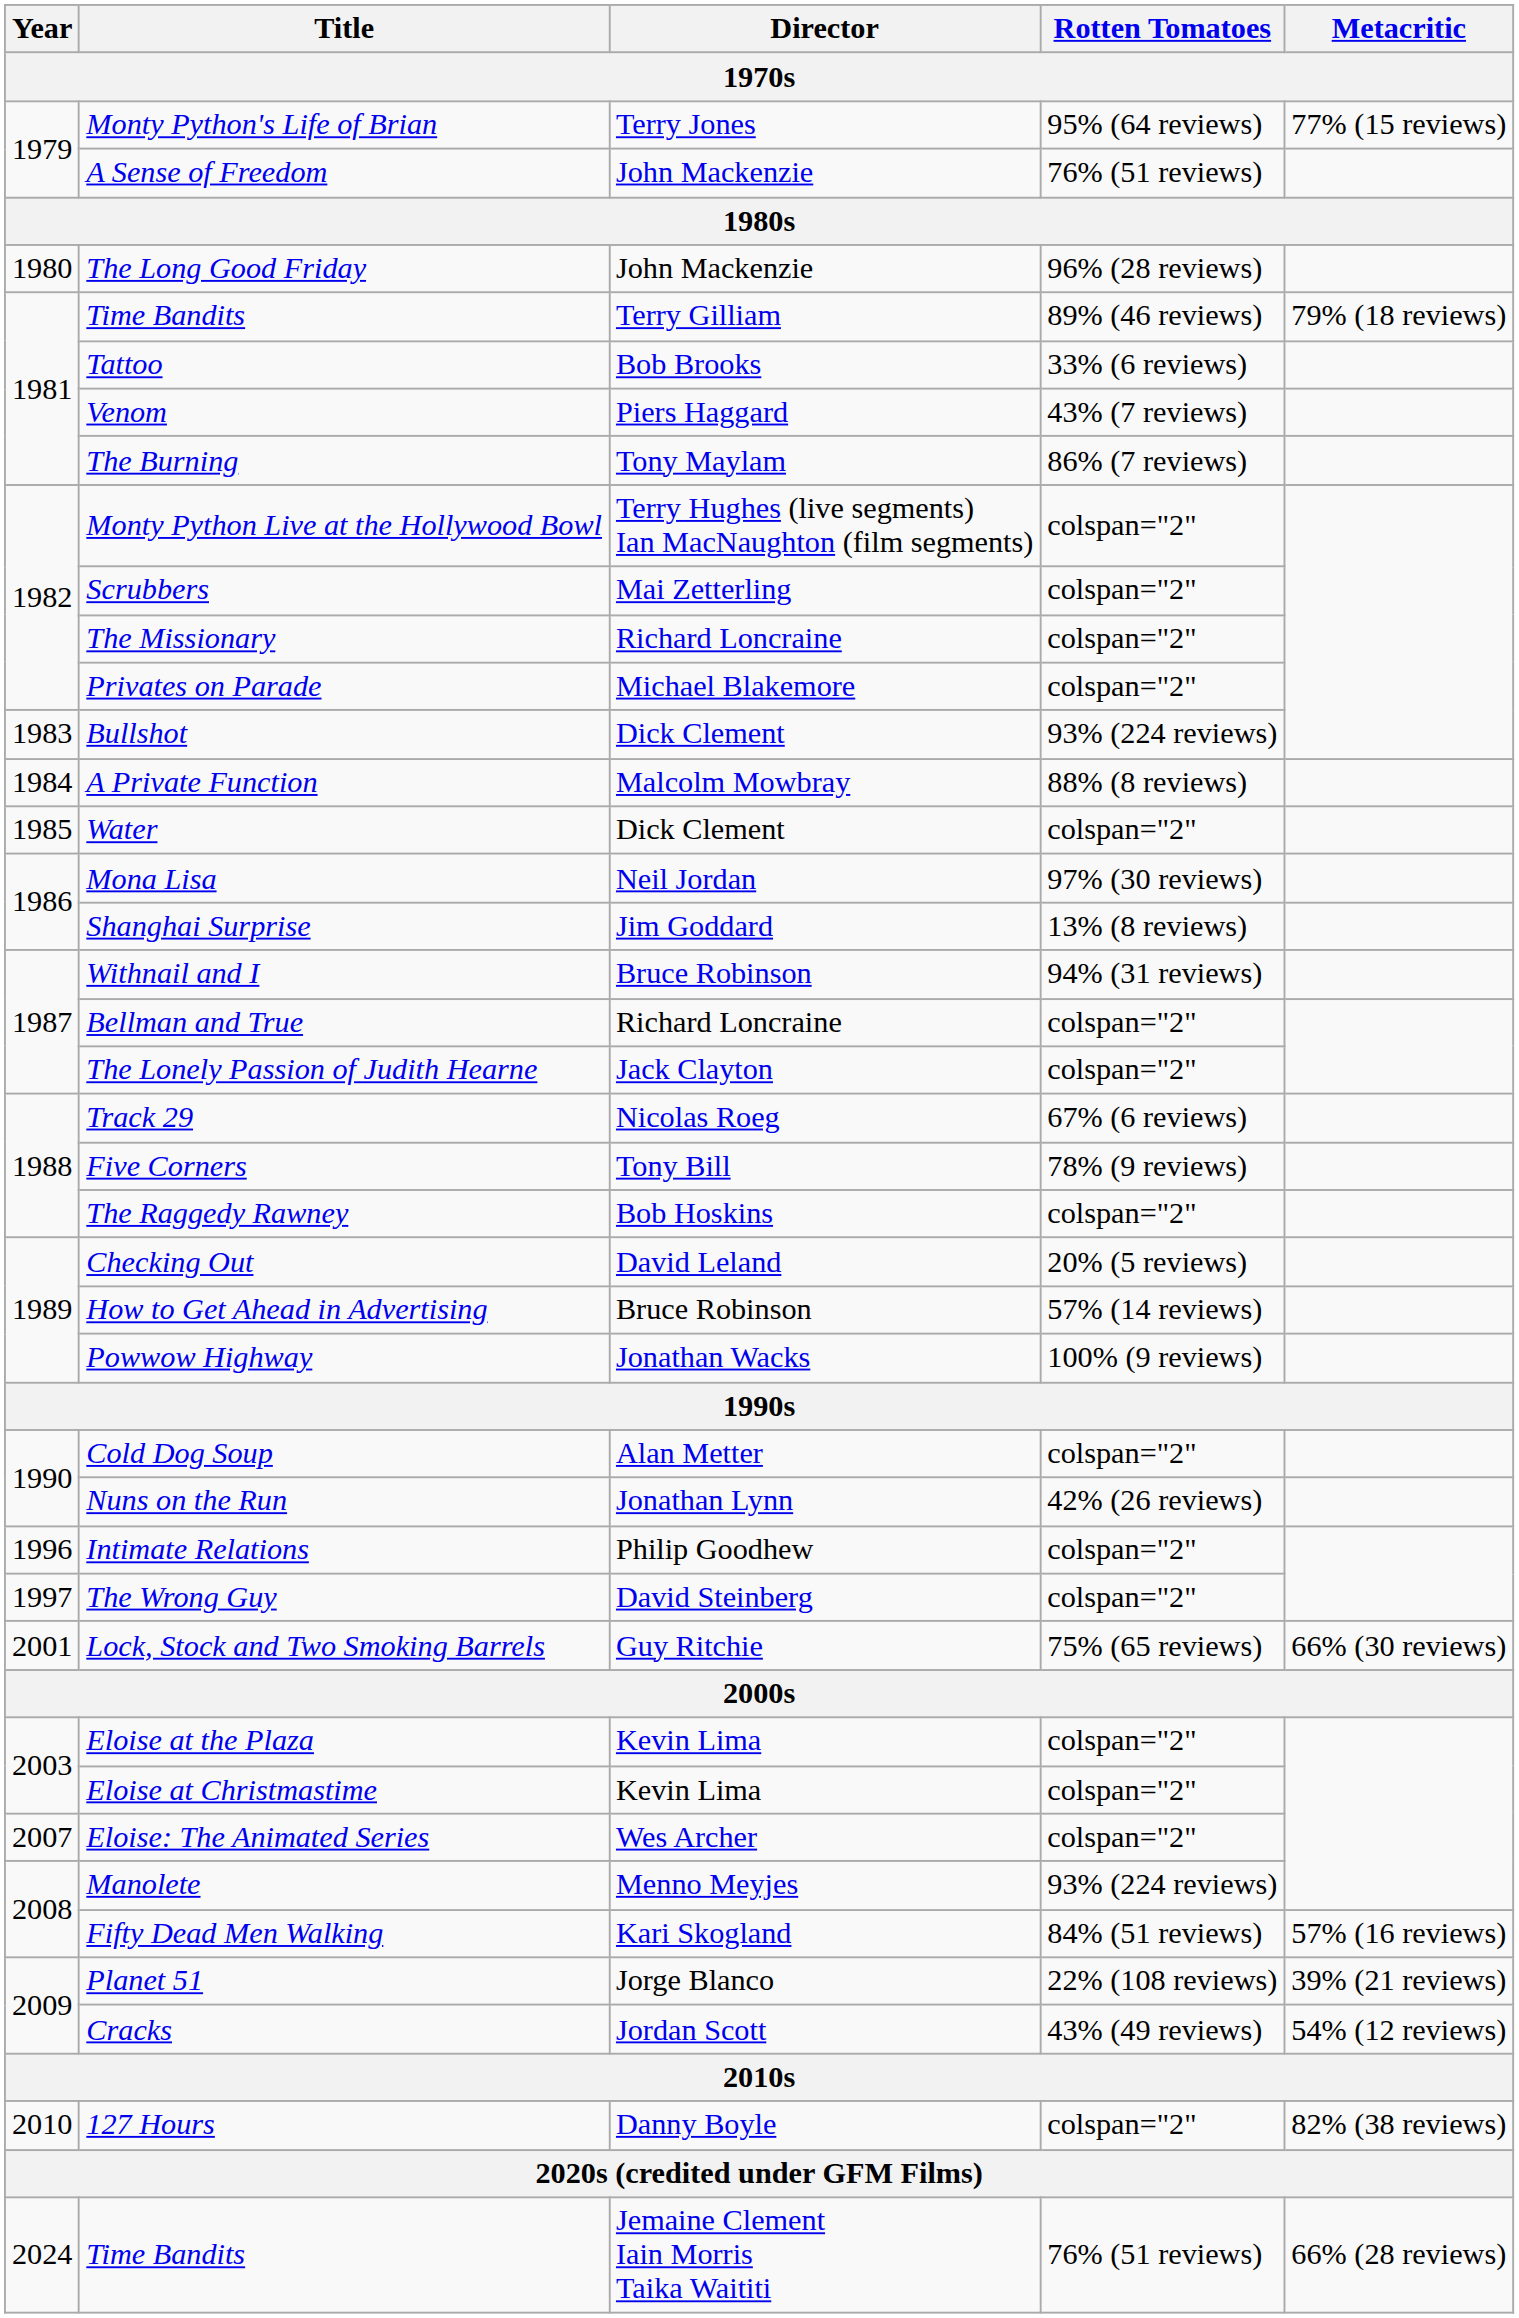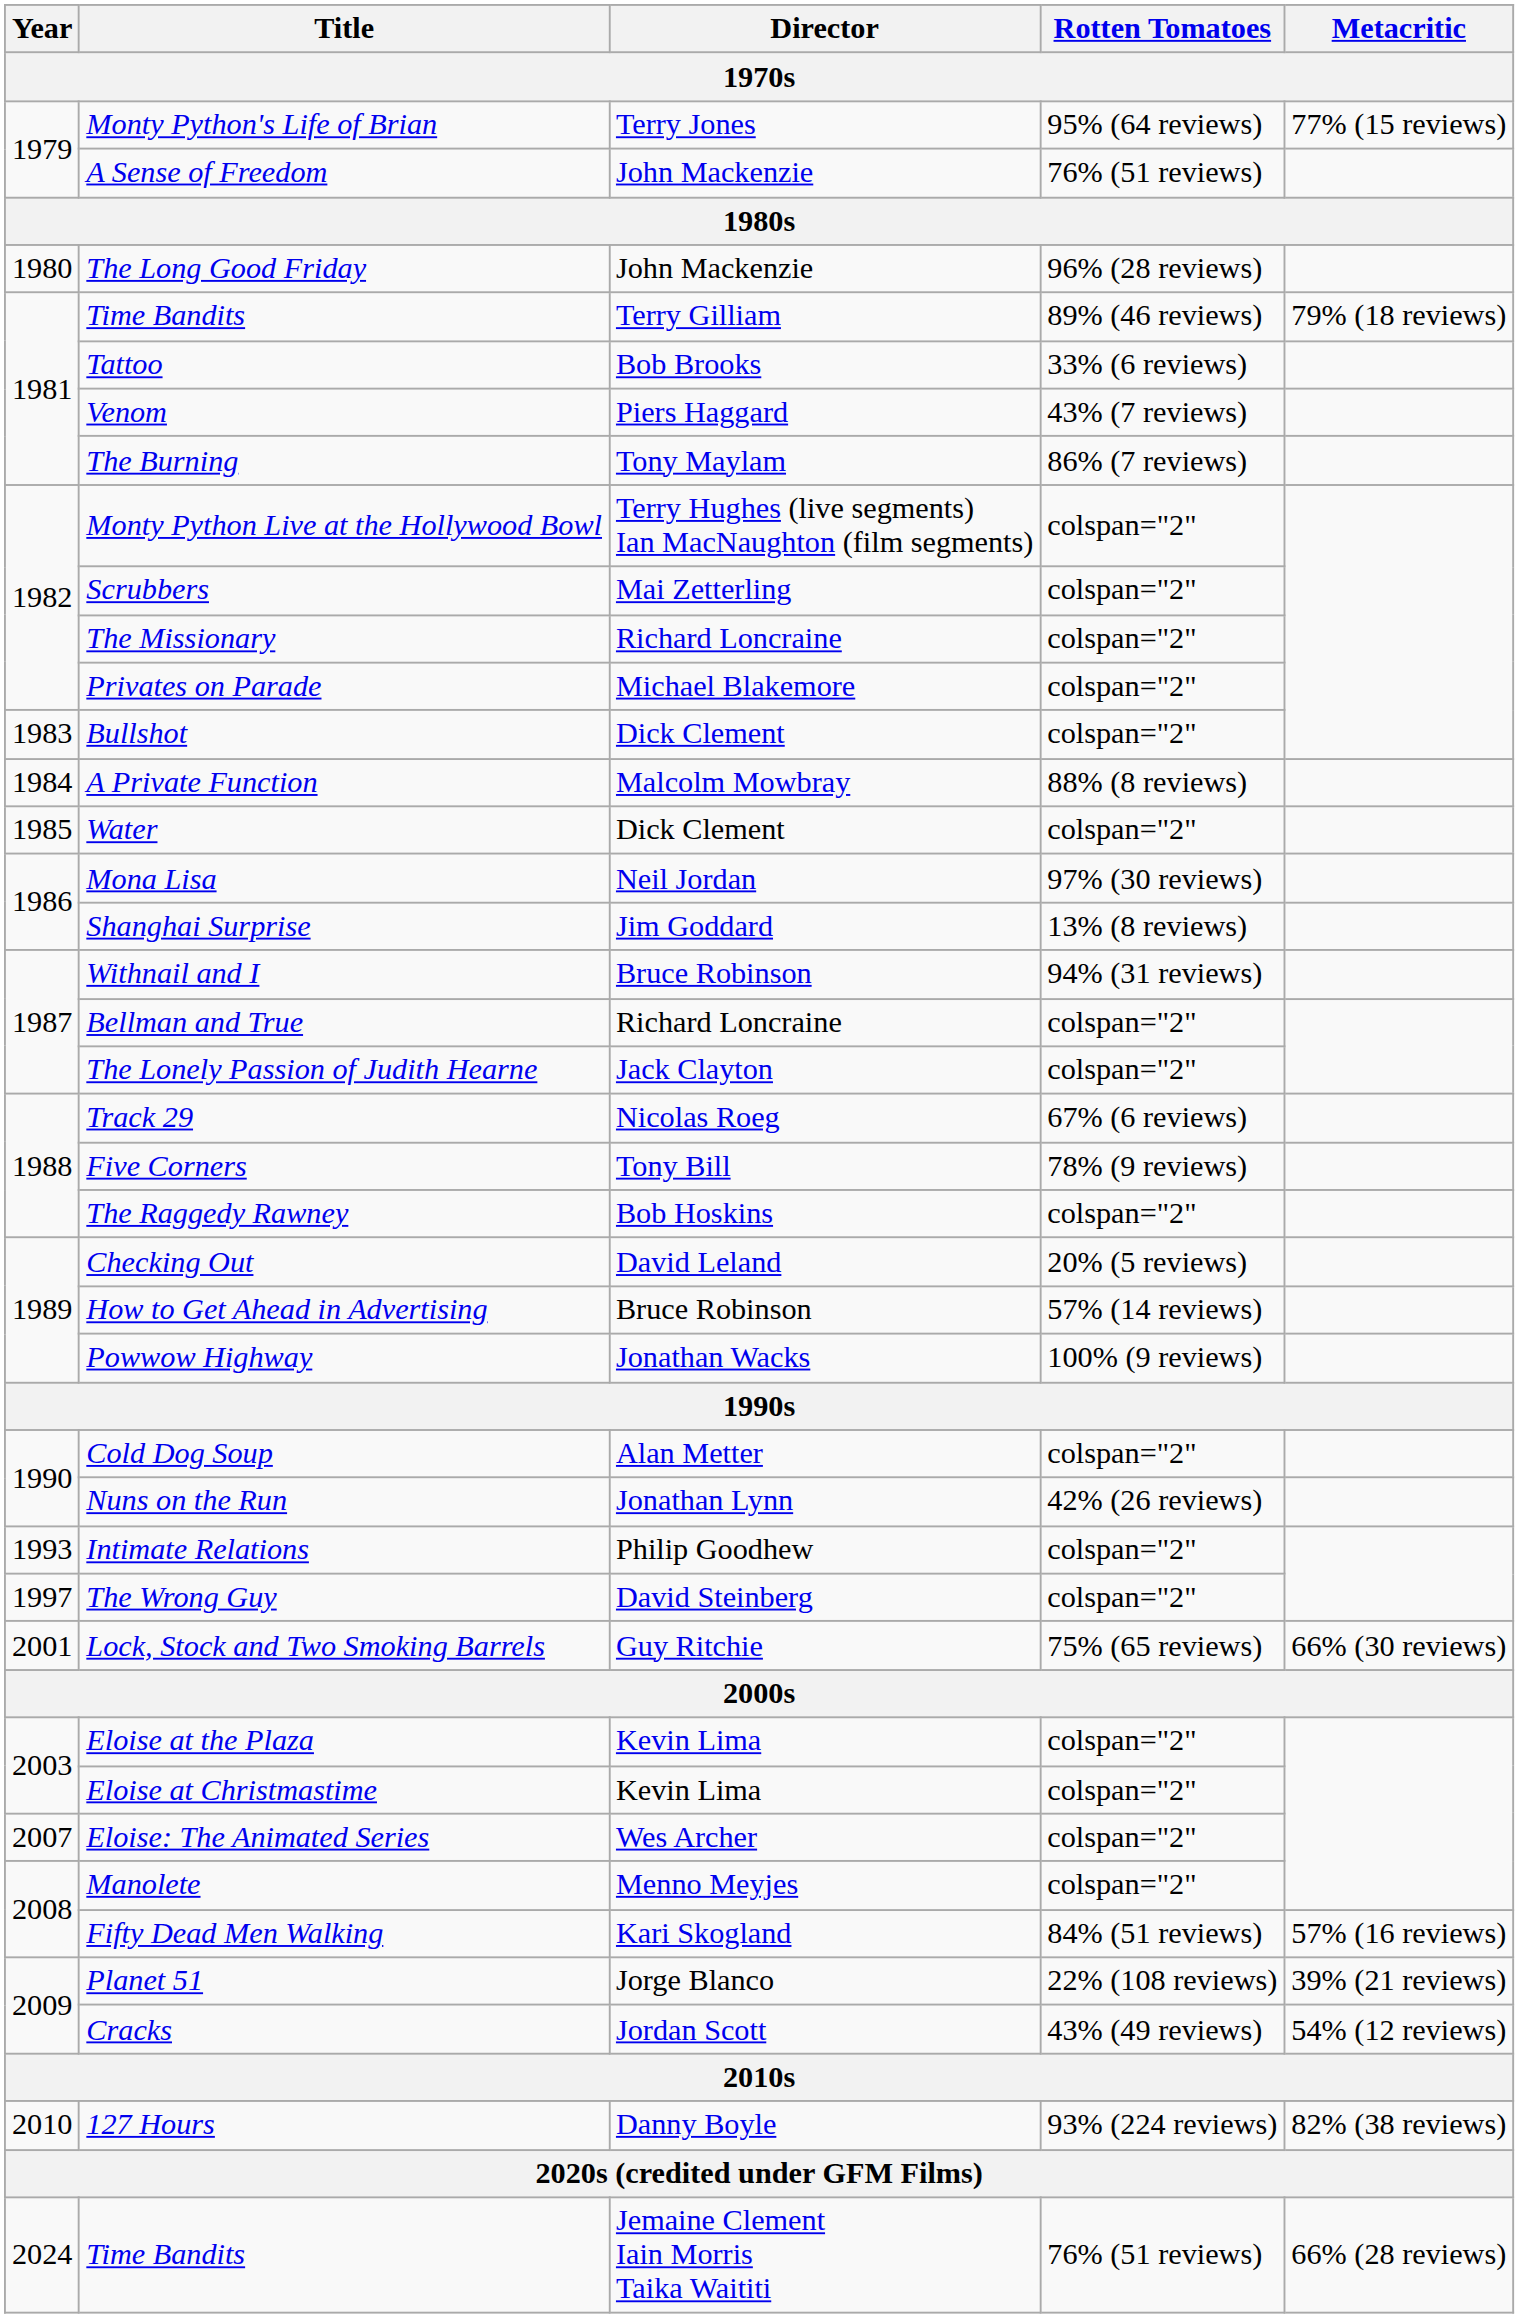(1162, 733) 93% (224 reviews) -> (1122, 733) colspan="2"
(42, 1549) 1996 -> (42, 1549) 1993
(1162, 1884) 93% (224 reviews) -> (1122, 1884) colspan="2"
(1122, 2124) colspan="2" -> (1162, 2124) 93% (224 reviews)
